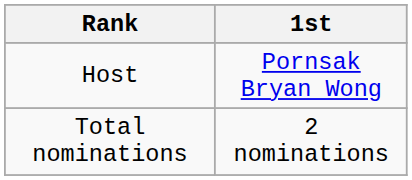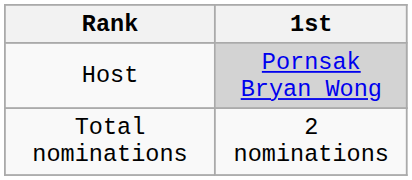(311, 76) no background -> (311, 76) lightgrey background
